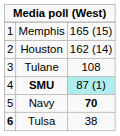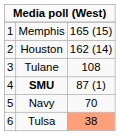(91, 85) paleturquoise background -> (91, 85) no background
(91, 103) bold -> (91, 103) normal
(10, 121) bold -> (10, 121) normal
(91, 121) no background -> (91, 121) lightsalmon background
